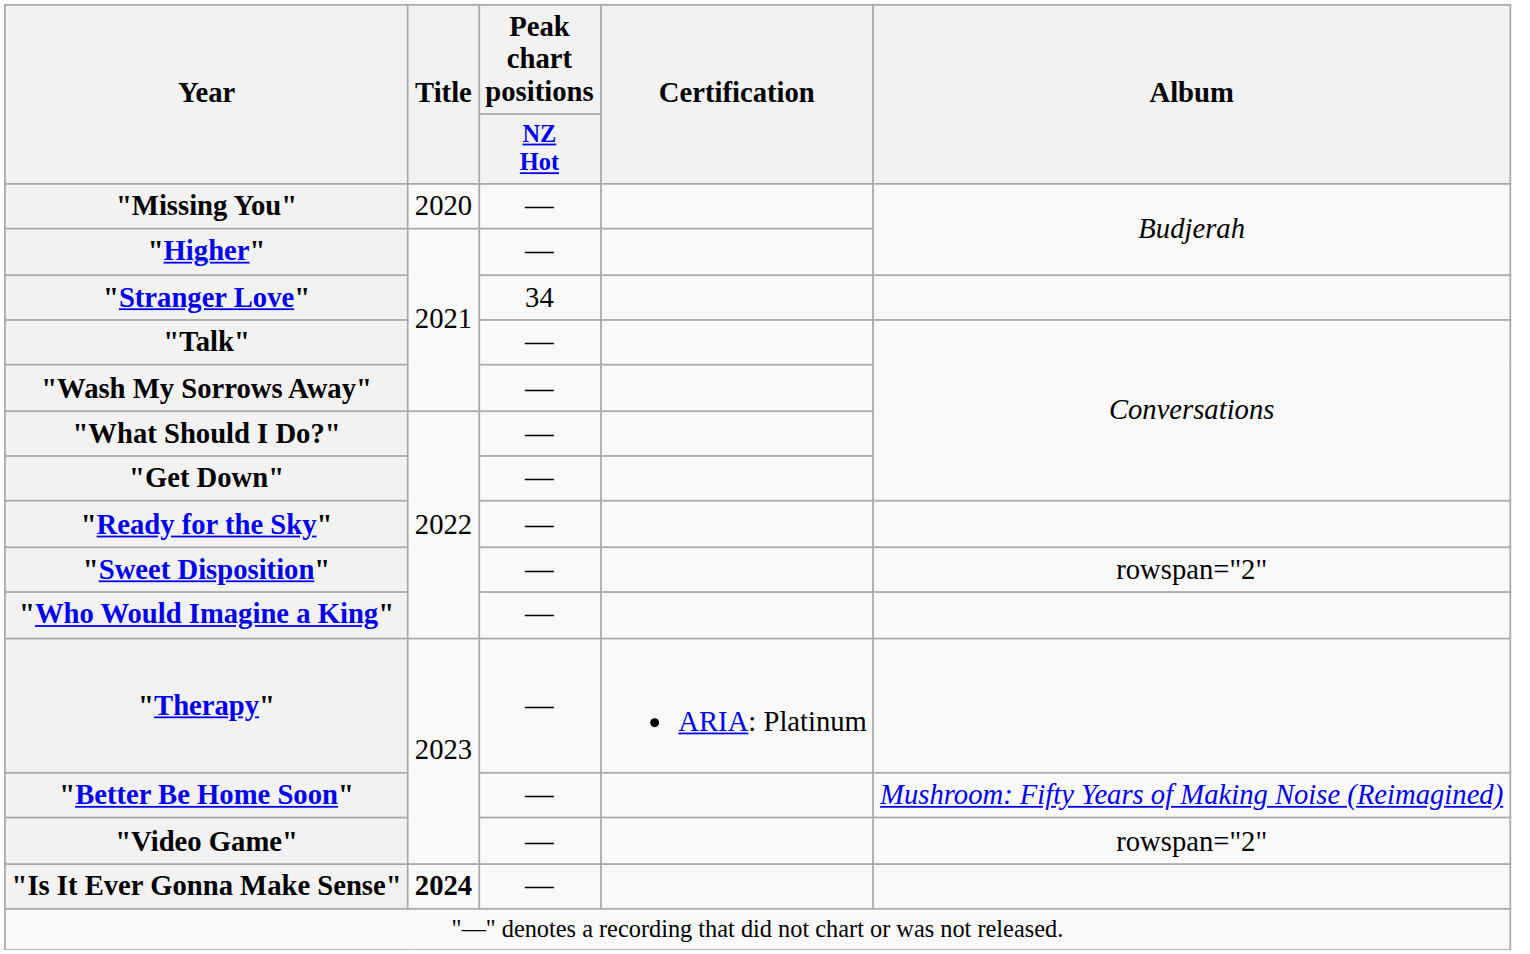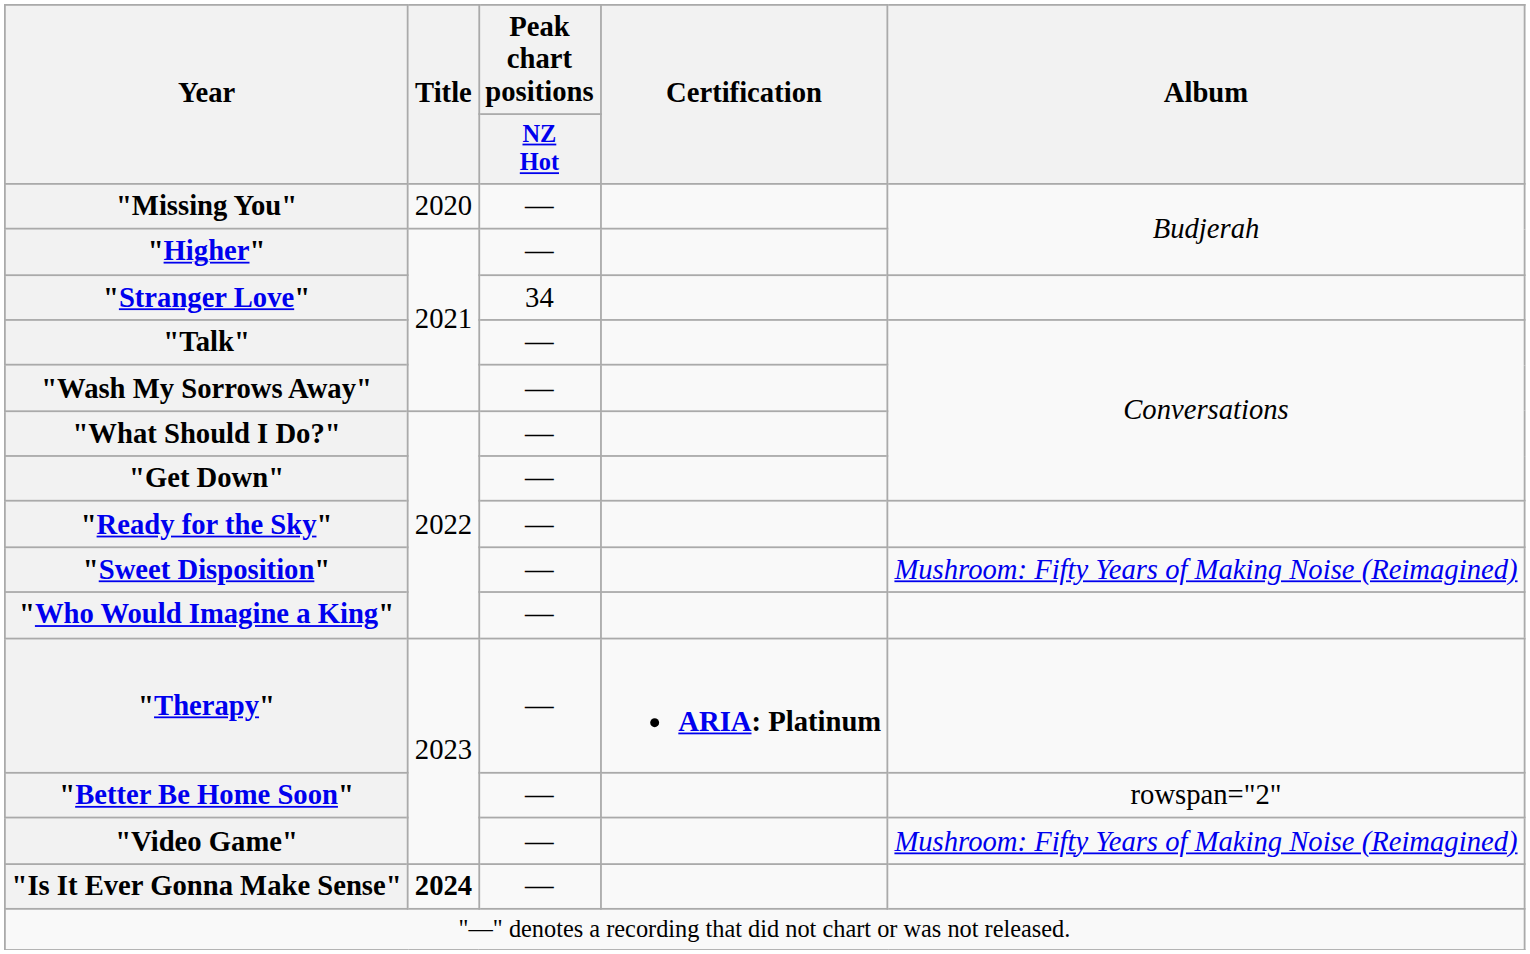(1192, 569) rowspan="2" -> (1206, 569) Mushroom: Fifty Years of Making Noise (Reimagined)
(737, 721) normal -> (744, 721) bold
(1192, 795) Mushroom: Fifty Years of Making Noise (Reimagined) -> (1206, 795) rowspan="2"
(1192, 840) rowspan="2" -> (1206, 840) Mushroom: Fifty Years of Making Noise (Reimagined)
